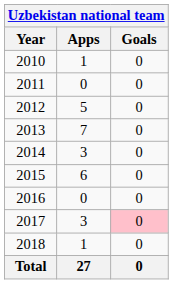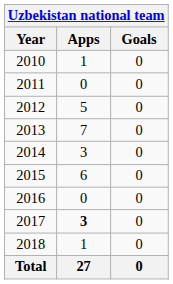(84, 221) normal -> (84, 221) bold
(139, 221) pink background -> (139, 221) no background
